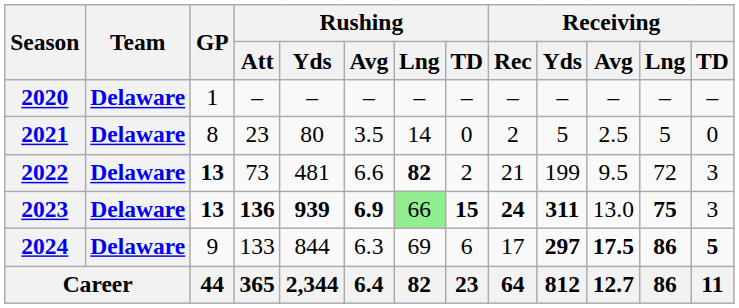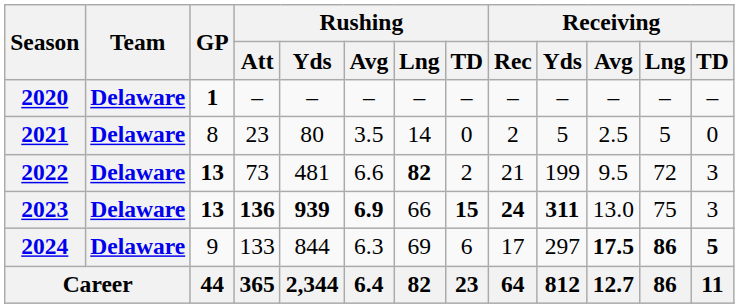(212, 97) normal -> (212, 97) bold
(419, 209) lightgreen background -> (419, 209) no background
(665, 209) bold -> (665, 209) normal
(562, 246) bold -> (562, 246) normal
